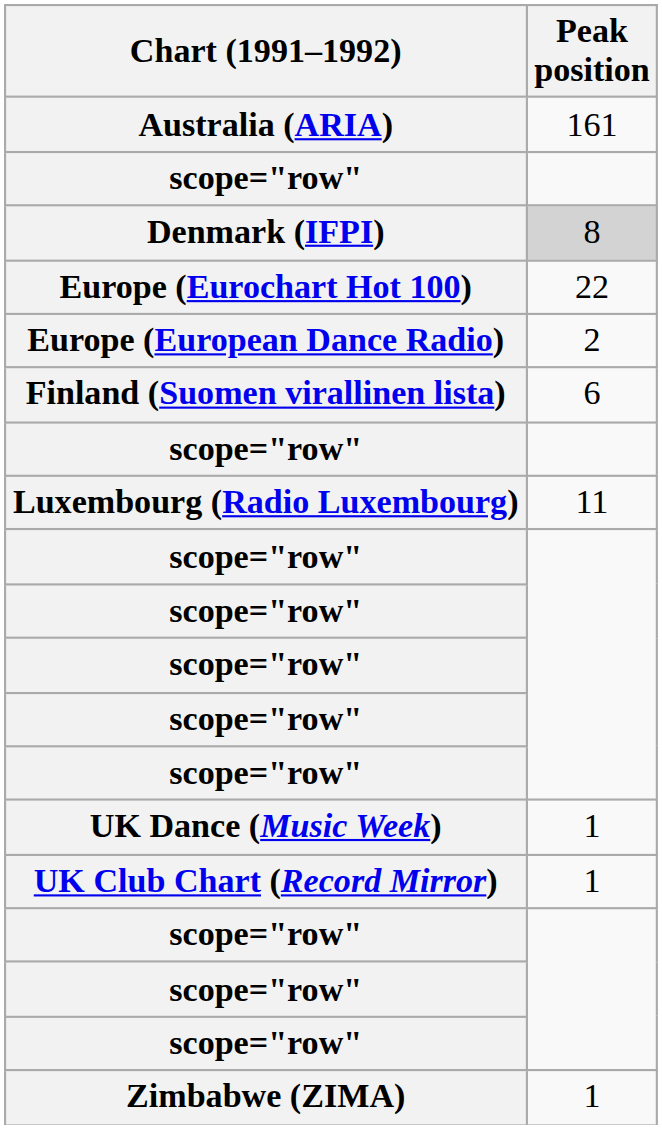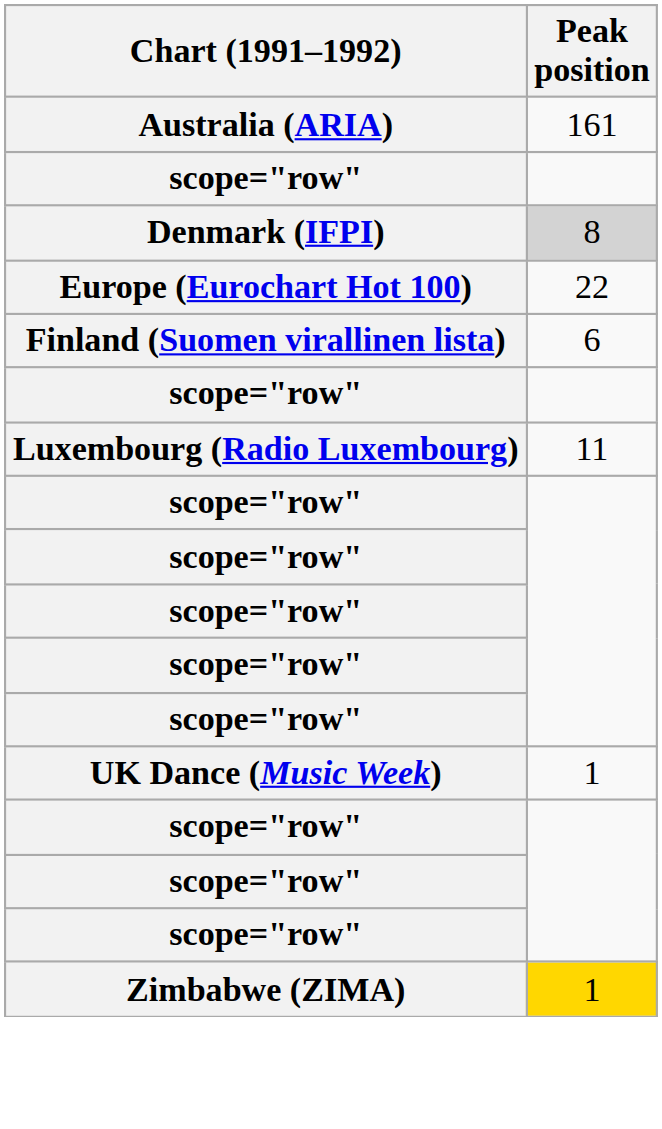- row: (266, 340)
- row: (266, 880)
(592, 1096) no background -> (592, 988) gold background
